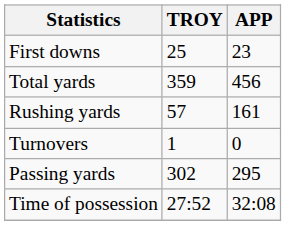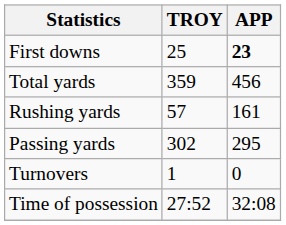(241, 50) normal -> (241, 50) bold
rows swapped: (62, 173) <-> (49, 143)
